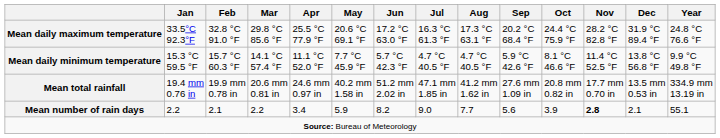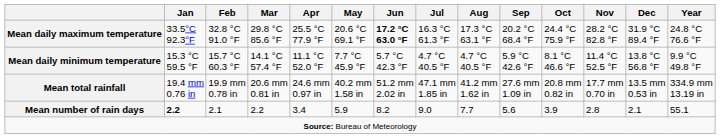(392, 34) normal -> (392, 34) bold
(173, 109) normal -> (173, 109) bold
(593, 109) bold -> (593, 109) normal
